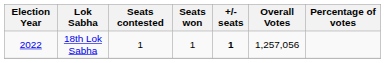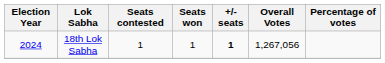(31, 44) 2022 -> (31, 44) 2024
(277, 44) 1,257,056 -> (277, 44) 1,267,056
